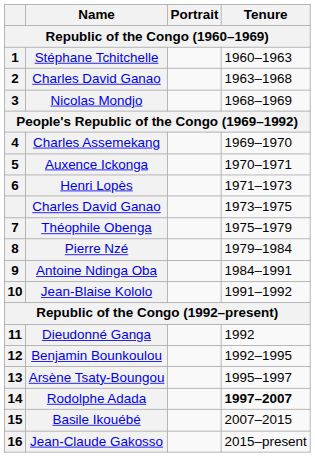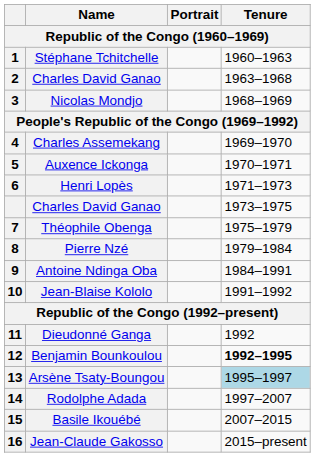(258, 356) normal -> (258, 356) bold
(258, 377) no background -> (258, 377) lightblue background
(258, 398) bold -> (258, 398) normal
